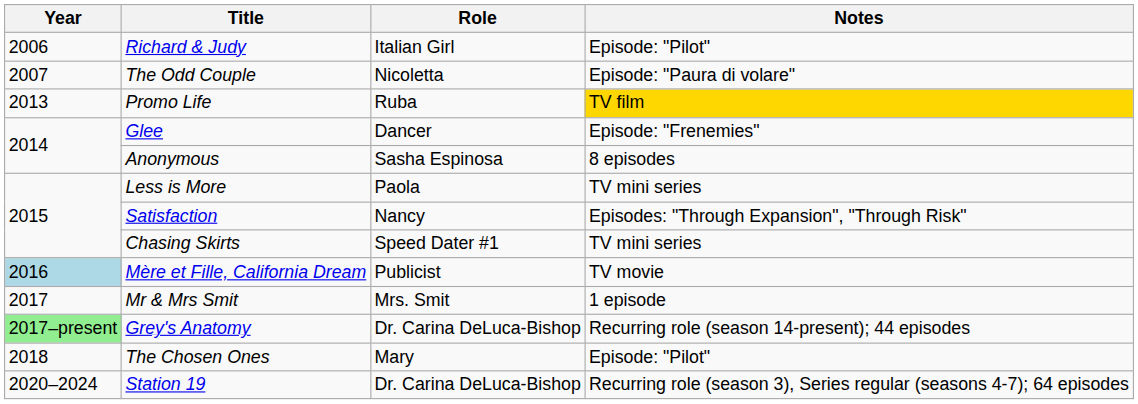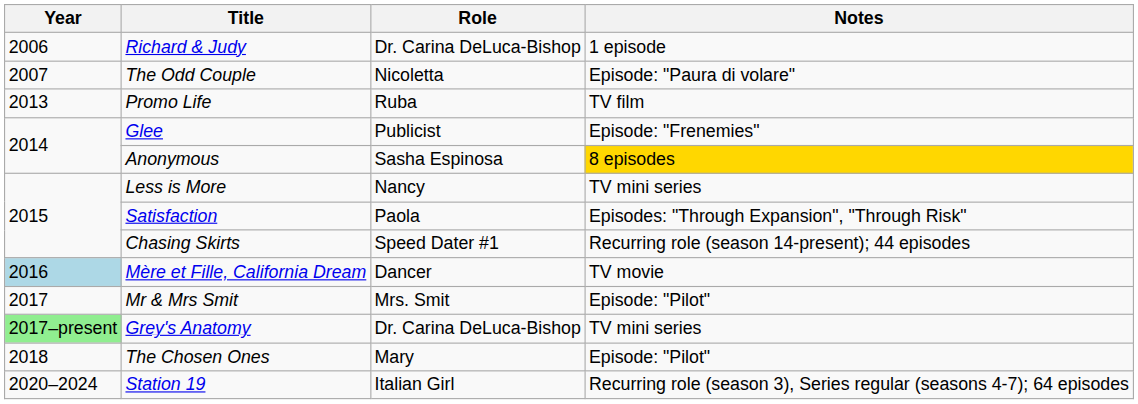(414, 46) Italian Girl -> (478, 46) Dr. Carina DeLuca-Bishop
(650, 46) Episode: "Pilot" -> (627, 46) 1 episode
(617, 103) gold background -> (617, 103) no background
(403, 131) Dancer -> (408, 131) Publicist
(632, 159) no background -> (632, 159) gold background
(397, 187) Paola -> (400, 187) Nancy
(400, 215) Nancy -> (397, 215) Paola
(645, 243) TV mini series -> (779, 243) Recurring role (season 14-present); 44 episodes
(408, 272) Publicist -> (403, 272) Dancer
(627, 300) 1 episode -> (650, 300) Episode: "Pilot"
(779, 328) Recurring role (season 14-present); 44 episodes -> (645, 328) TV mini series
(478, 384) Dr. Carina DeLuca-Bishop -> (414, 384) Italian Girl
